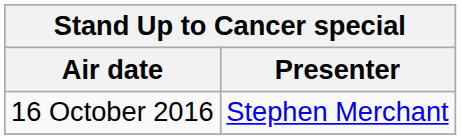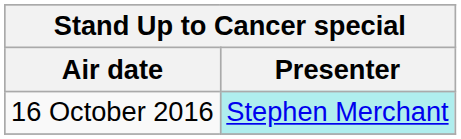(337, 112) no background -> (337, 112) paleturquoise background
